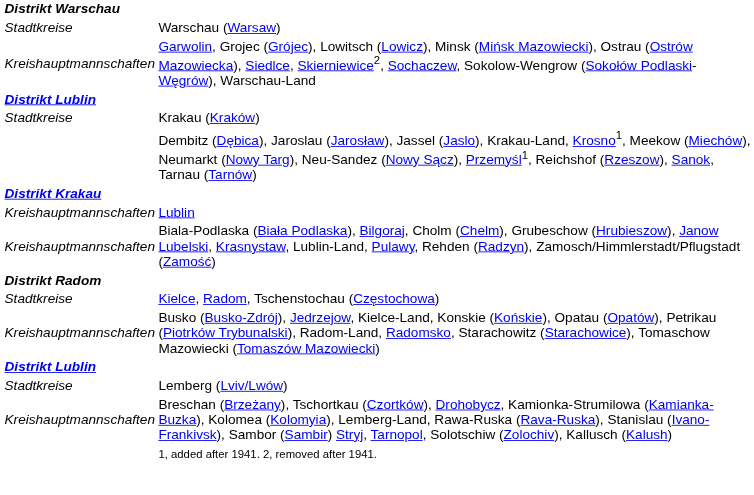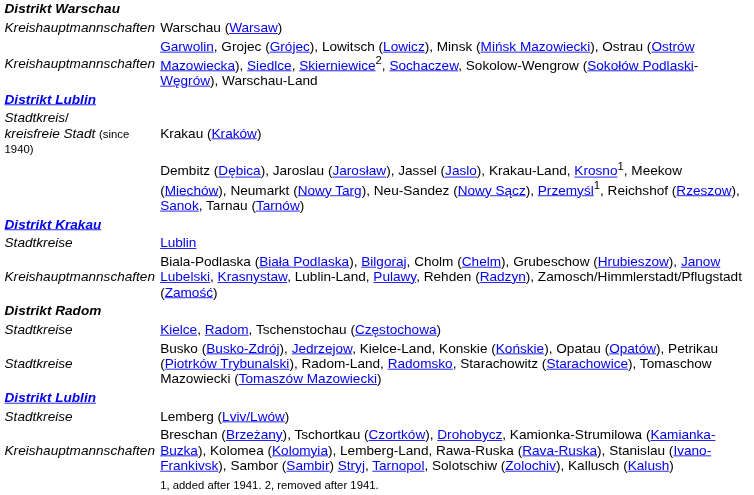(39, 27) Stadtkreise -> (80, 27) Kreishauptmannschaften
(39, 118) Stadtkreise -> (67, 133) Stadtkreis/ kreisfreie Stadt (since 1940)
(80, 212) Kreishauptmannschaften -> (39, 243) Stadtkreise
(80, 333) Kreishauptmannschaften -> (39, 363) Stadtkreise
